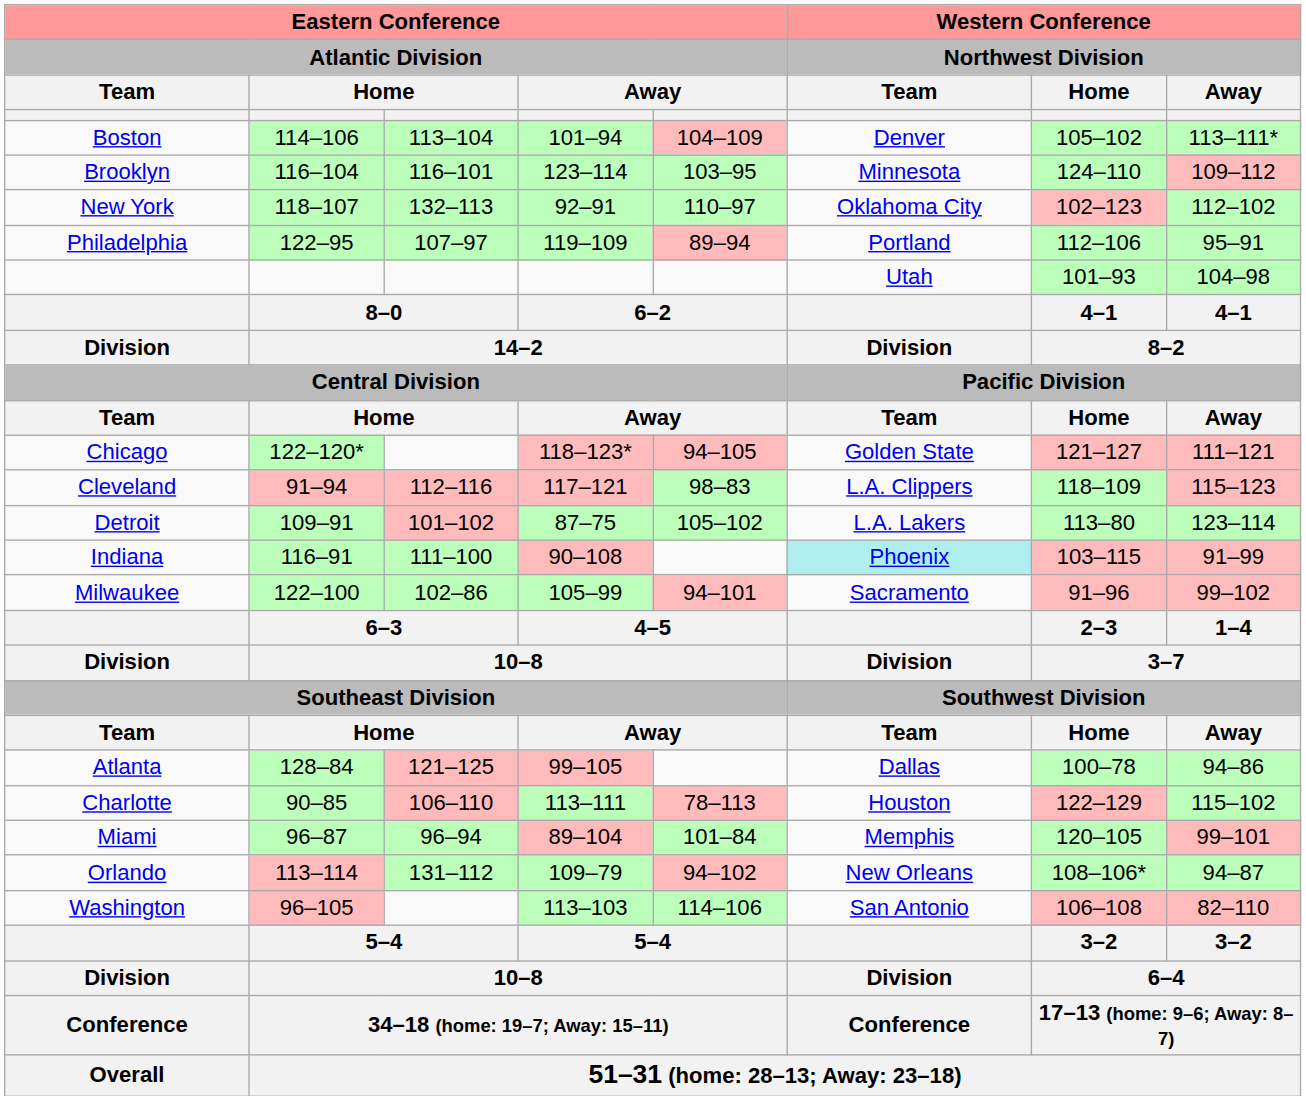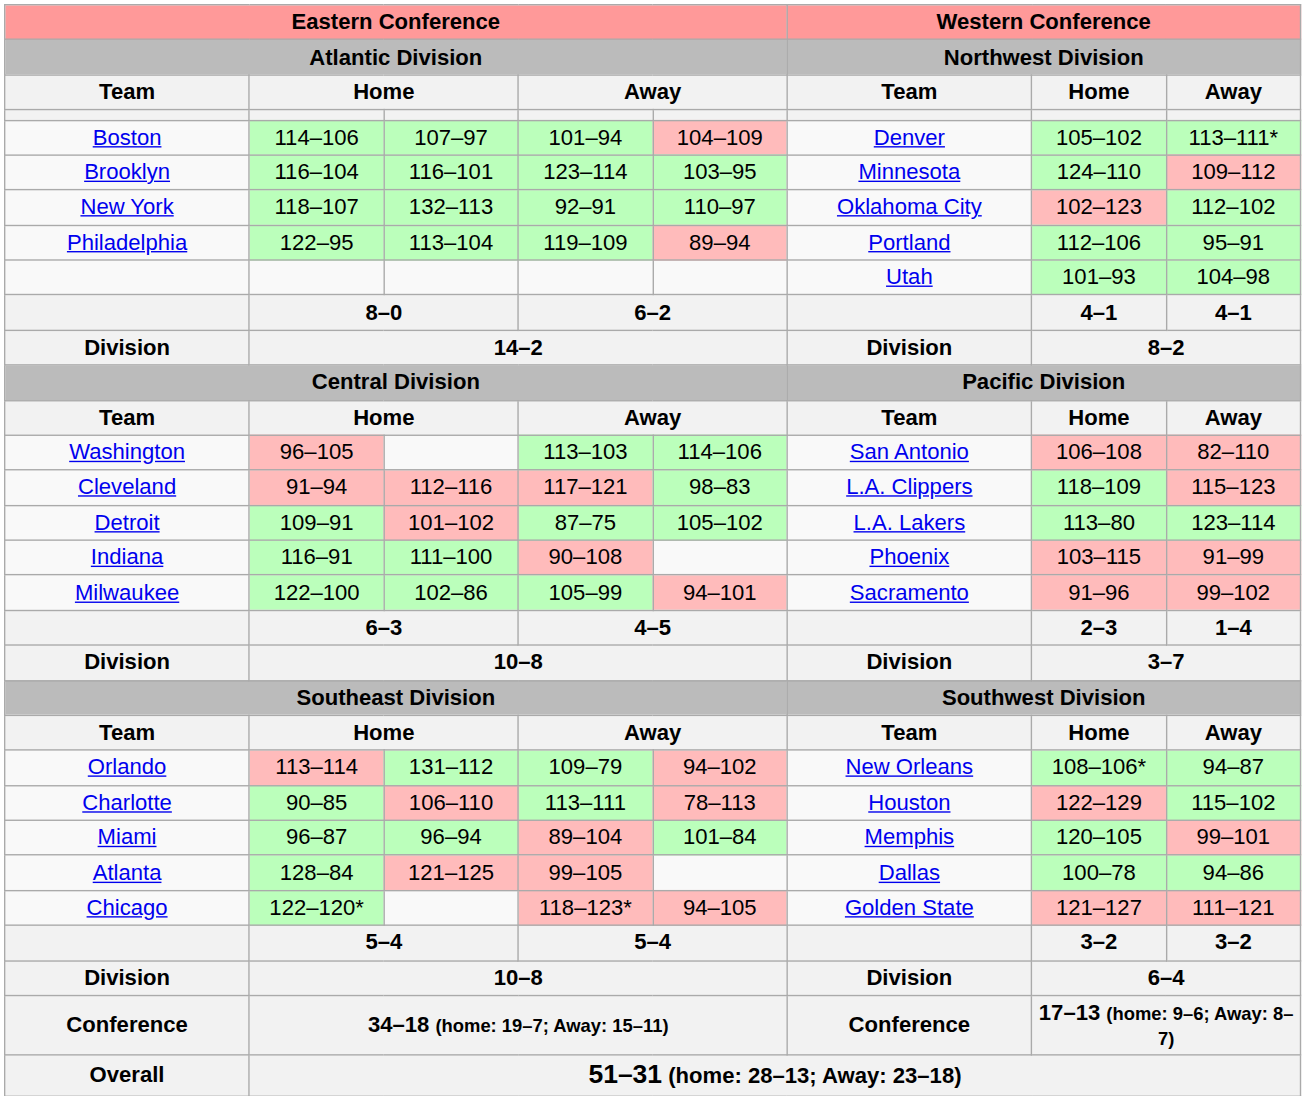(451, 137) 113–104 -> (451, 137) 107–97
(451, 242) 107–97 -> (451, 242) 113–104
rows swapped: (127, 452) <-> (127, 907)
(909, 557) paleturquoise background -> (909, 557) no background
rows swapped: (127, 767) <-> (127, 872)
